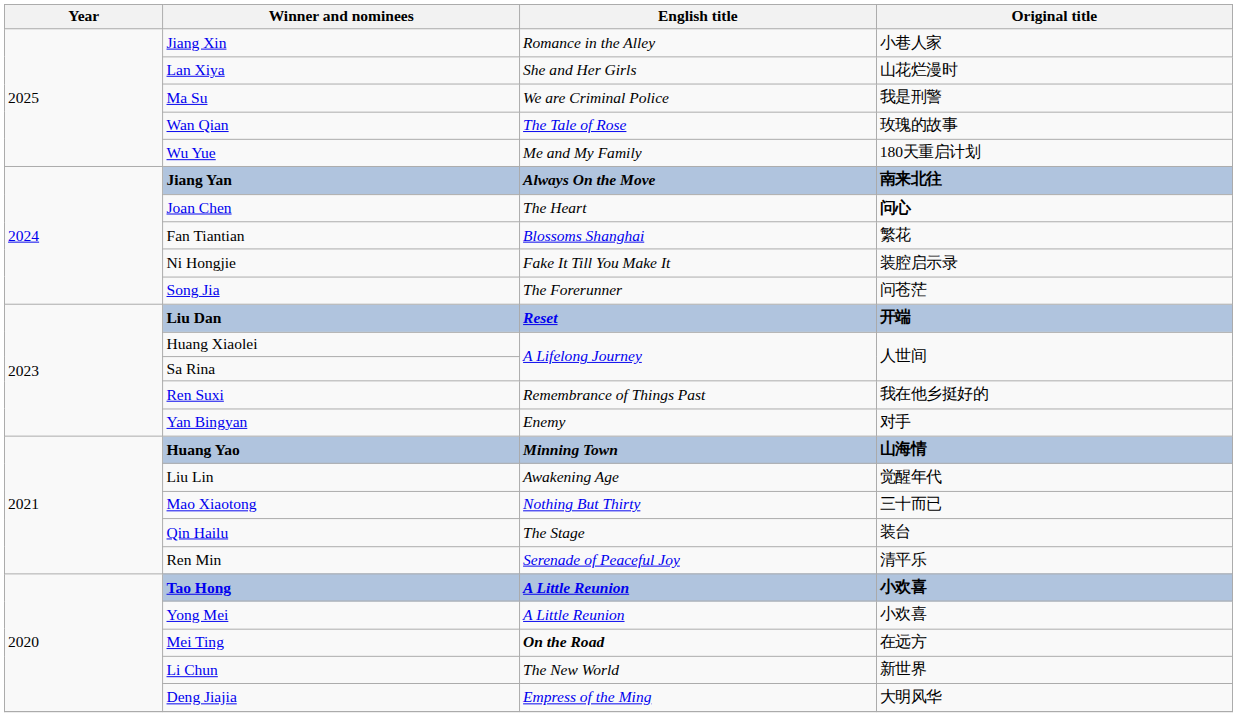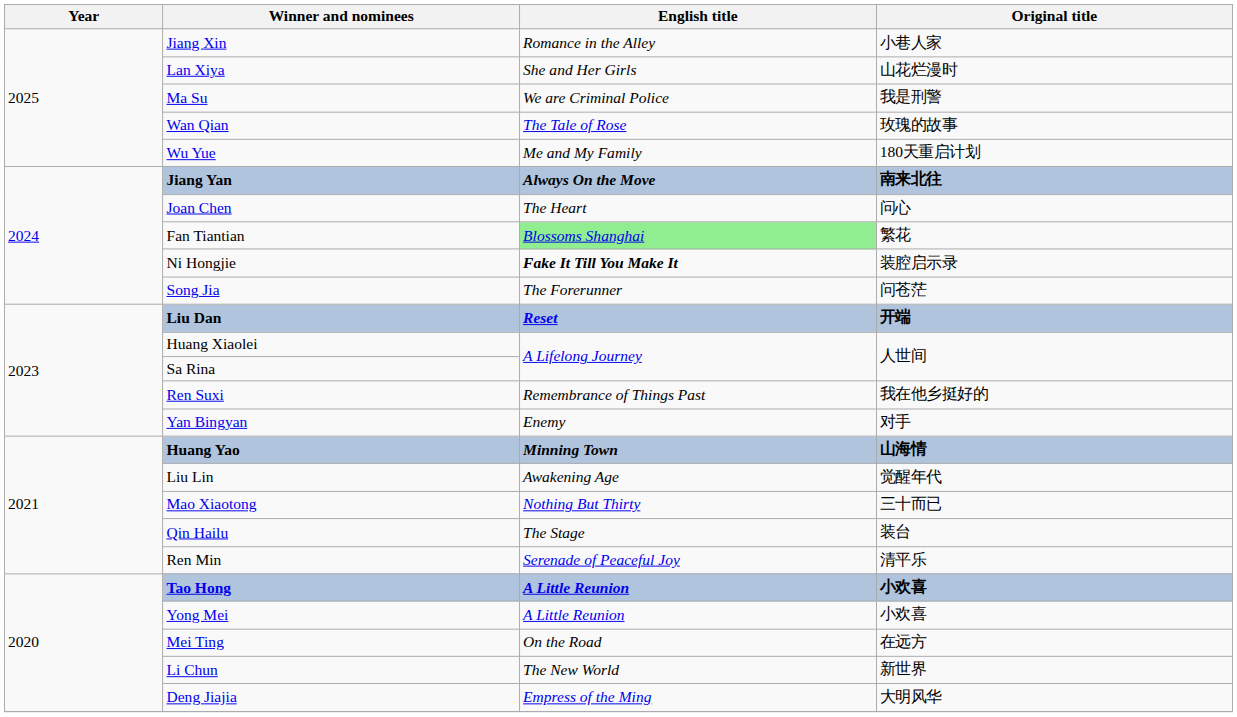(895, 207) bold -> (895, 207) normal
(584, 235) no background -> (584, 235) lightgreen background
(597, 263) normal -> (600, 263) bold
(564, 642) bold -> (562, 642) normal
